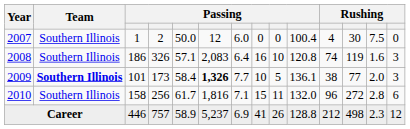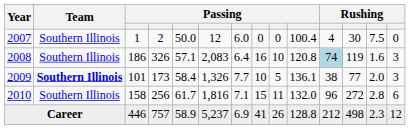(331, 57) no background -> (331, 57) lightblue background
(215, 76) bold -> (215, 76) normal
